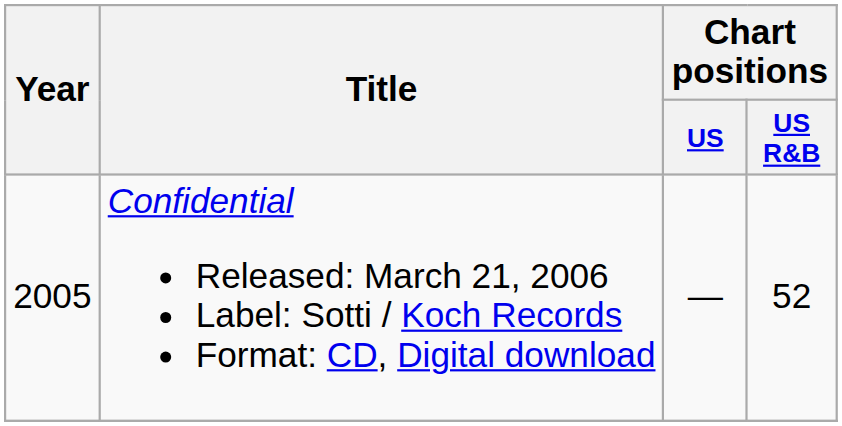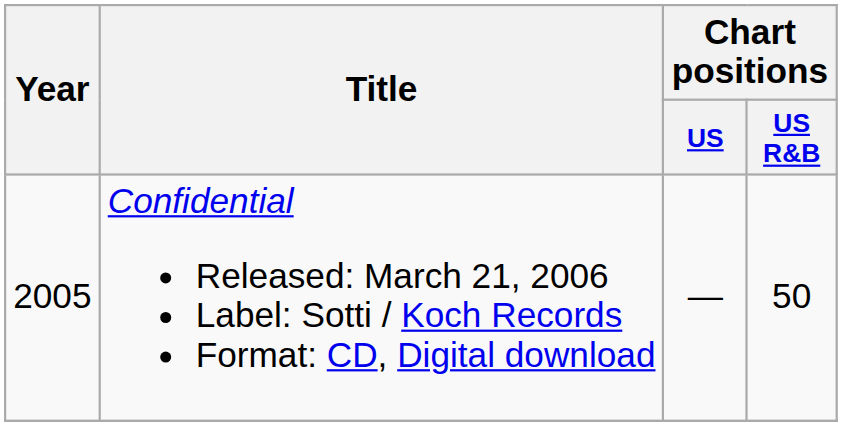(792, 296) 52 -> (792, 296) 50
